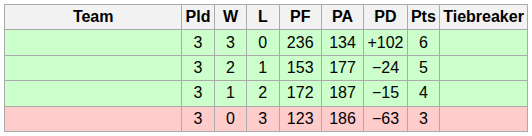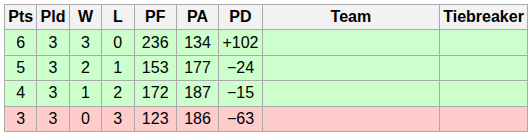columns swapped: (93, 17) <-> (423, 17)
